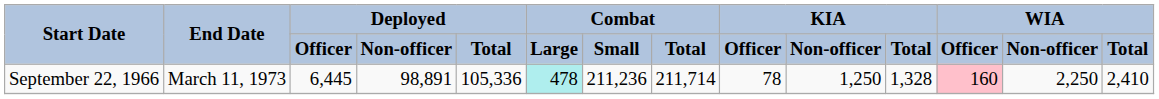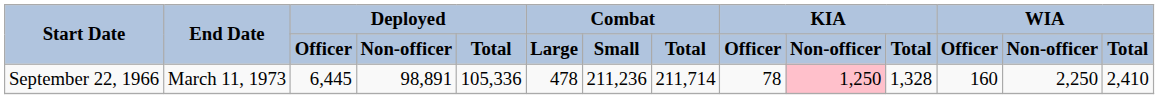(564, 78) paleturquoise background -> (564, 78) no background
(860, 78) no background -> (860, 78) pink background
(984, 78) pink background -> (984, 78) no background
